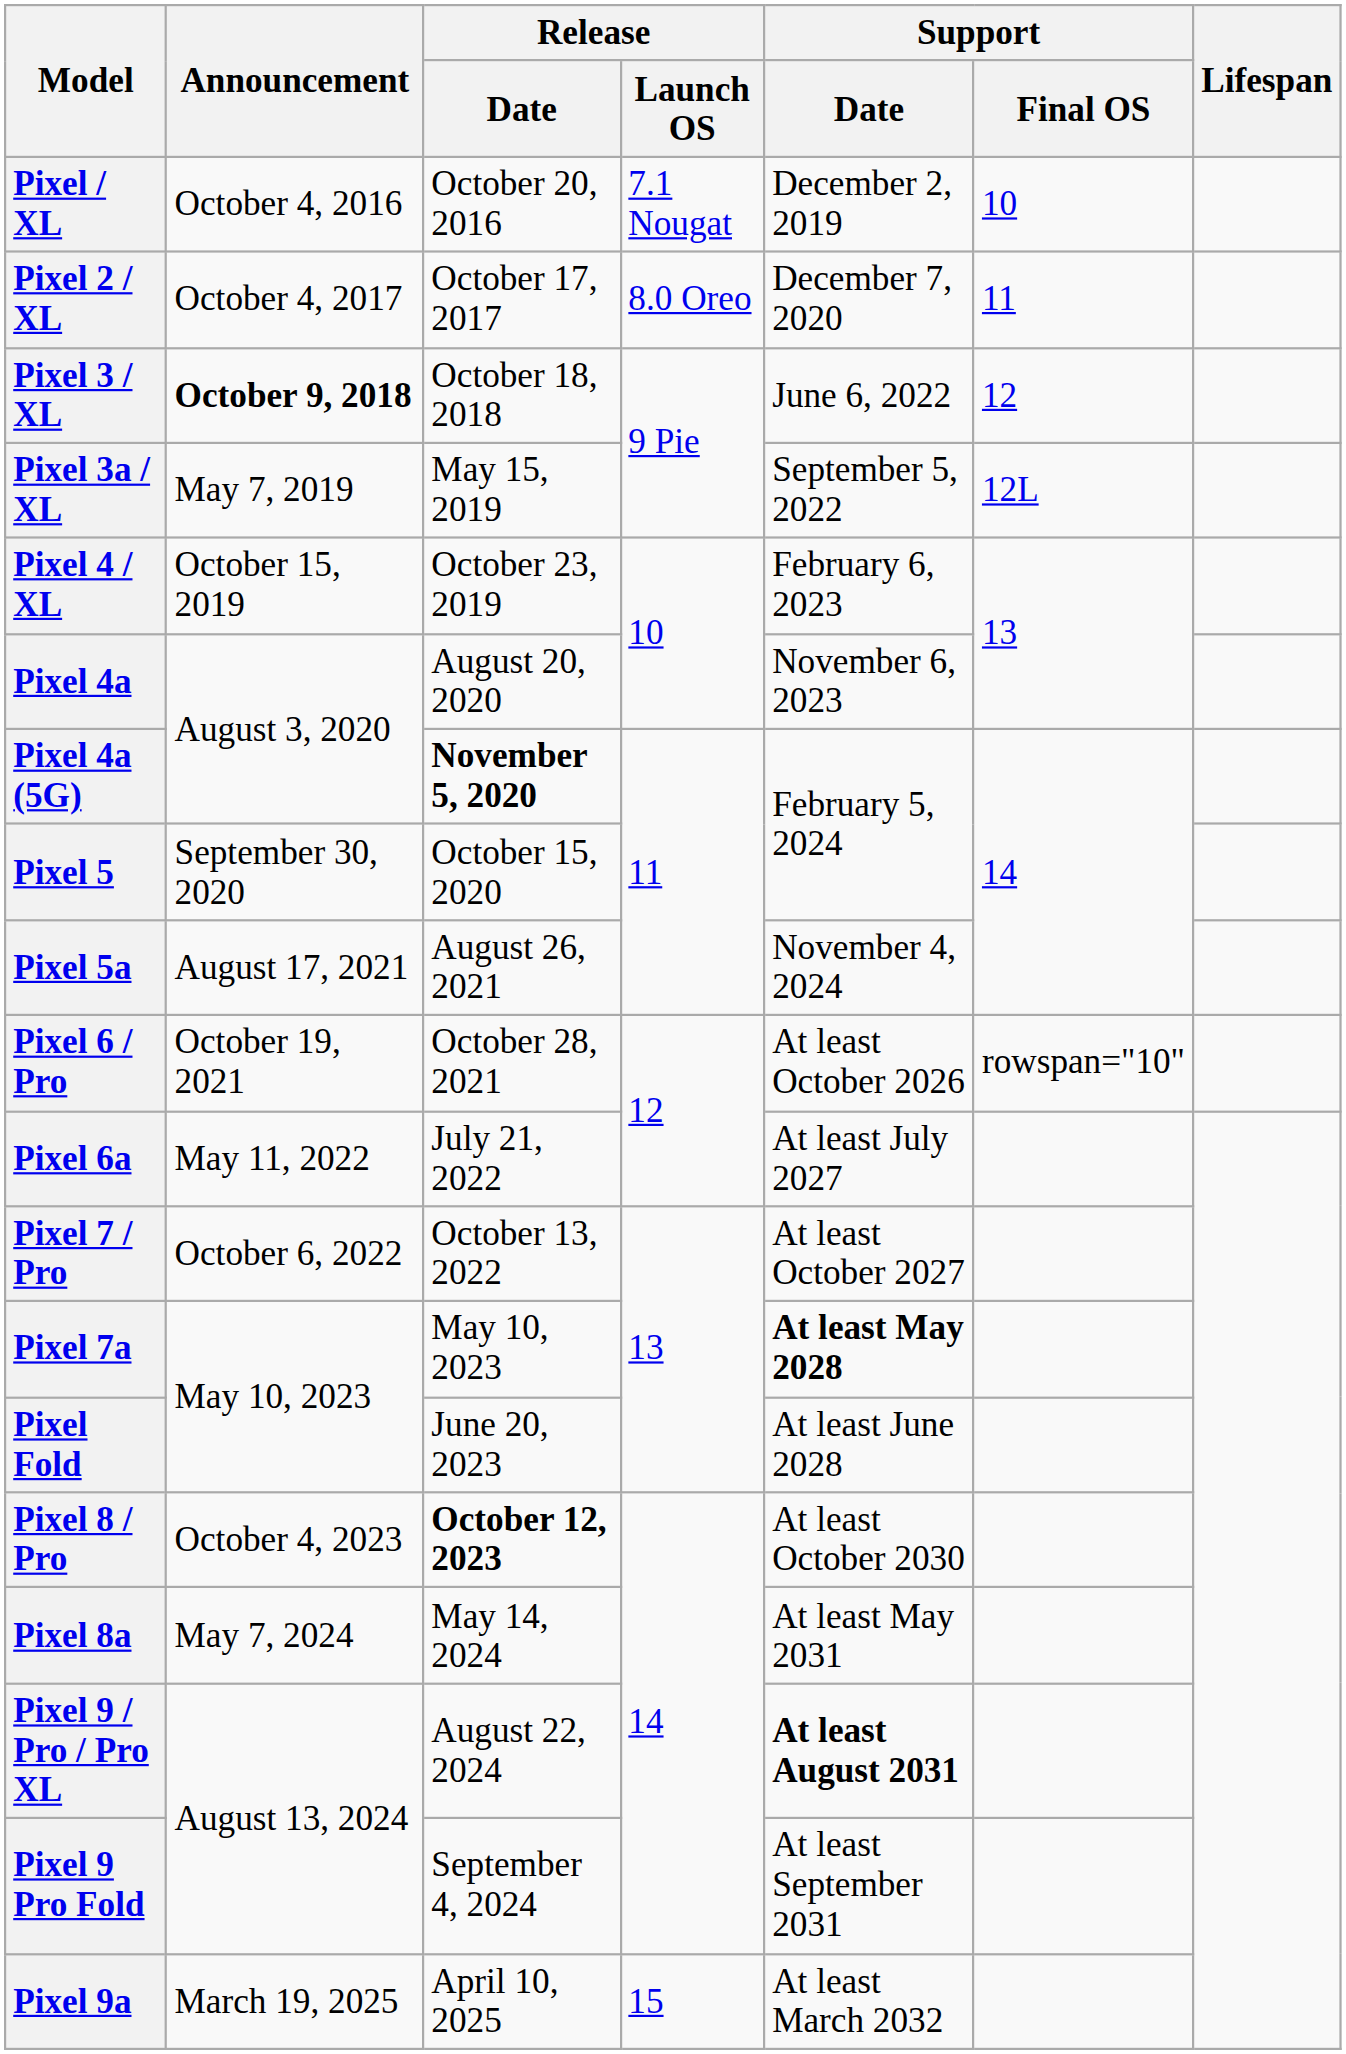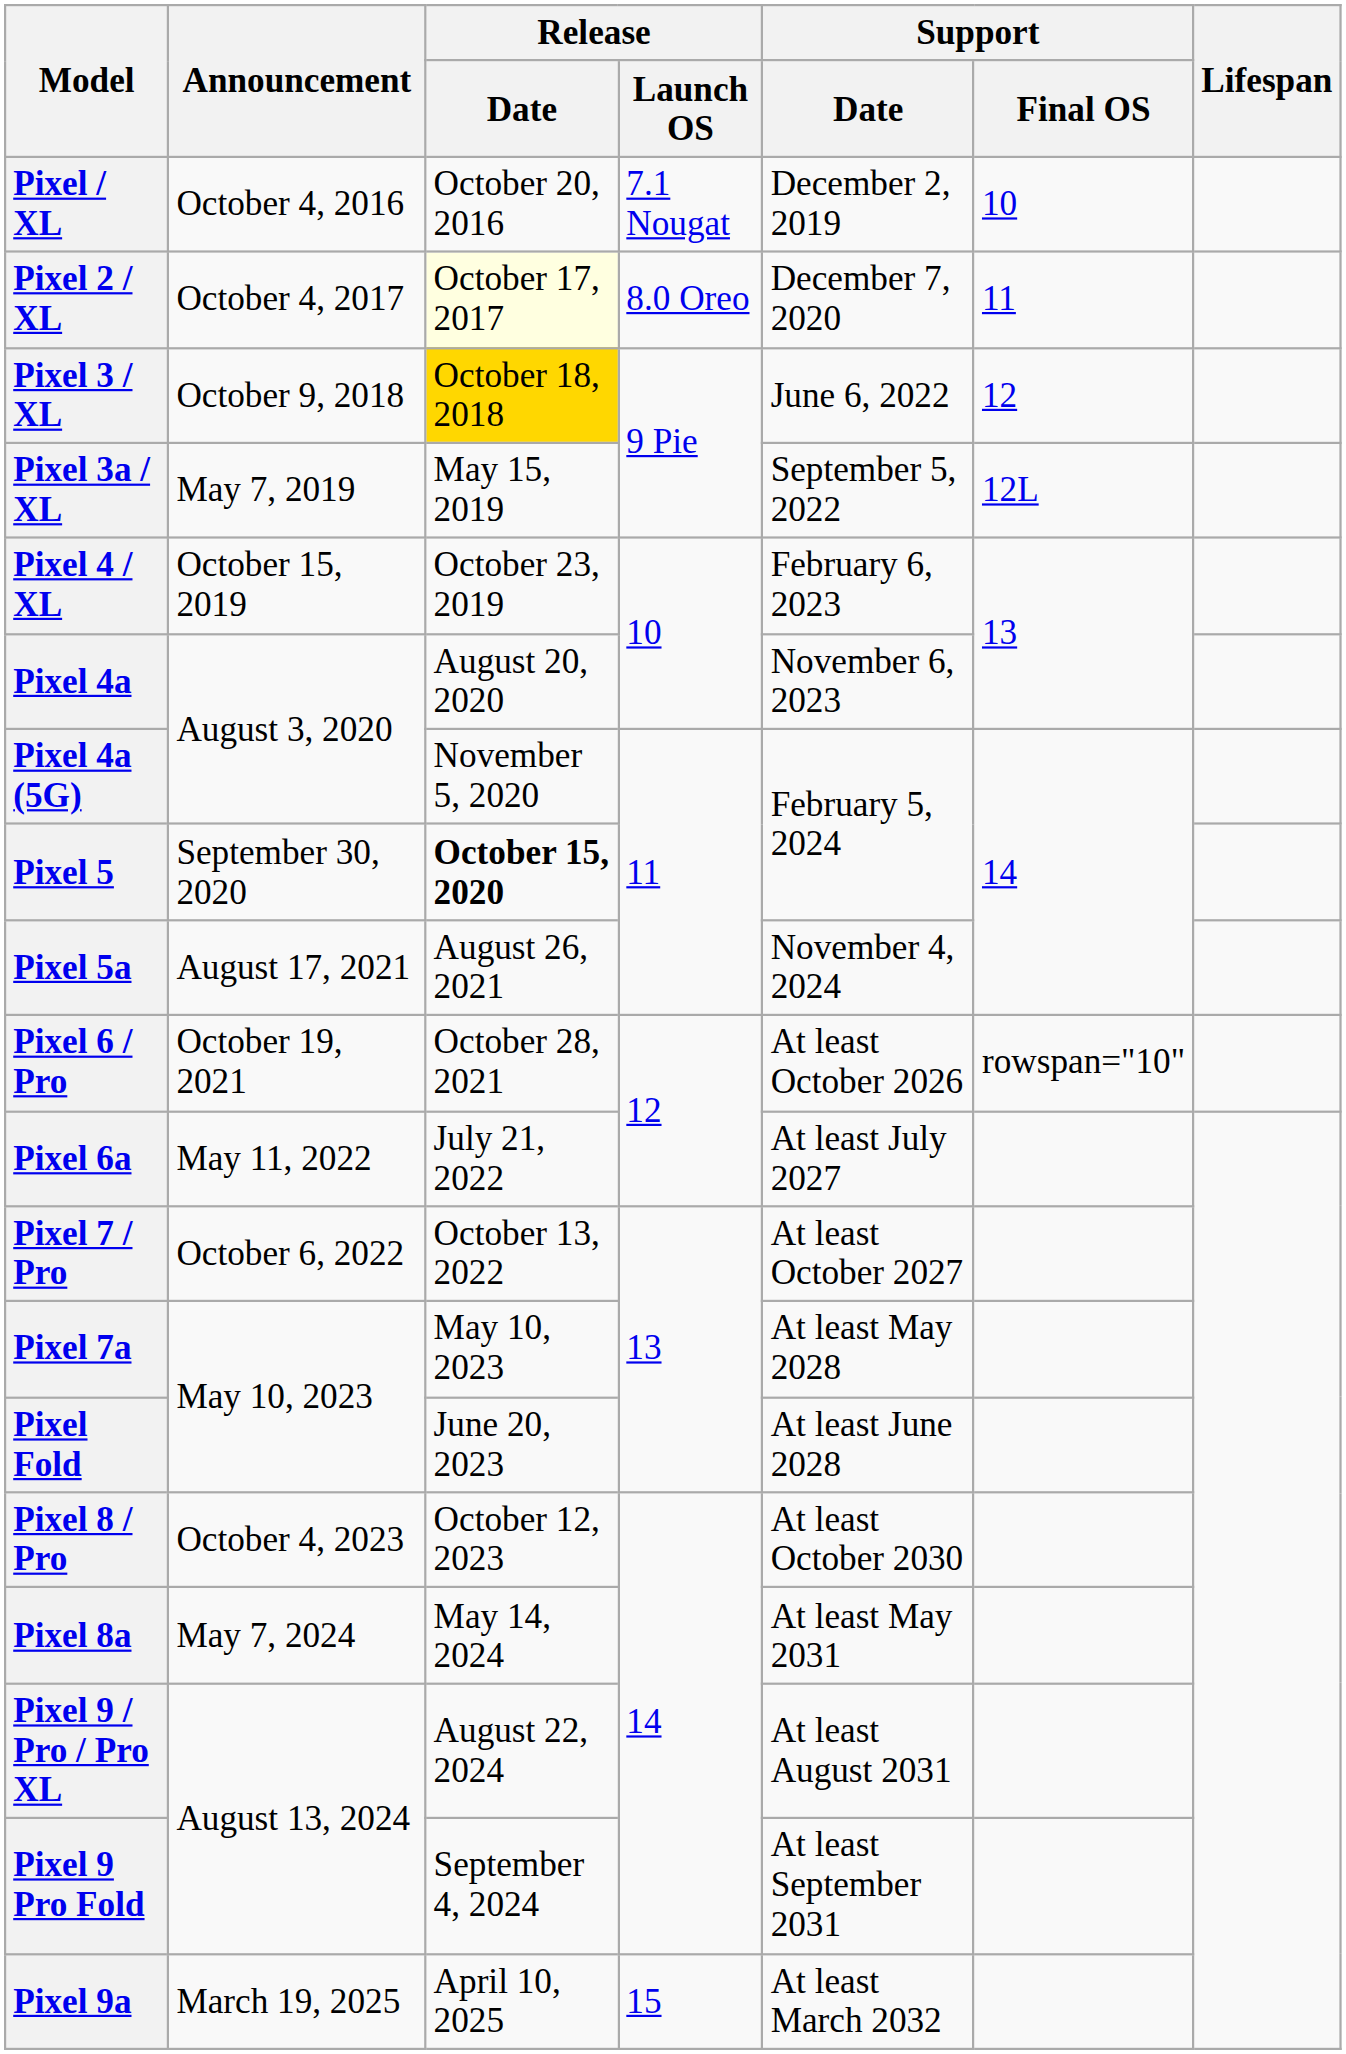(514, 298) no background -> (517, 298) lightyellow background
(293, 394) bold -> (290, 394) normal
(514, 394) no background -> (517, 394) gold background
(509, 776) bold -> (508, 776) normal
(514, 871) normal -> (521, 871) bold
(868, 1348) bold -> (862, 1348) normal
(519, 1539) bold -> (517, 1539) normal
(866, 1750) bold -> (861, 1750) normal
